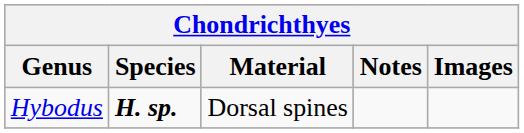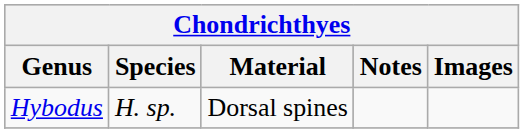(146, 107) bold -> (145, 107) normal
